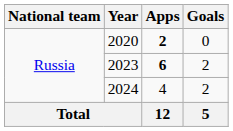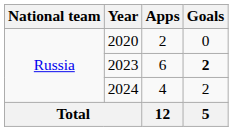(163, 41) bold -> (163, 41) normal
(163, 65) bold -> (163, 65) normal
(205, 65) normal -> (205, 65) bold
